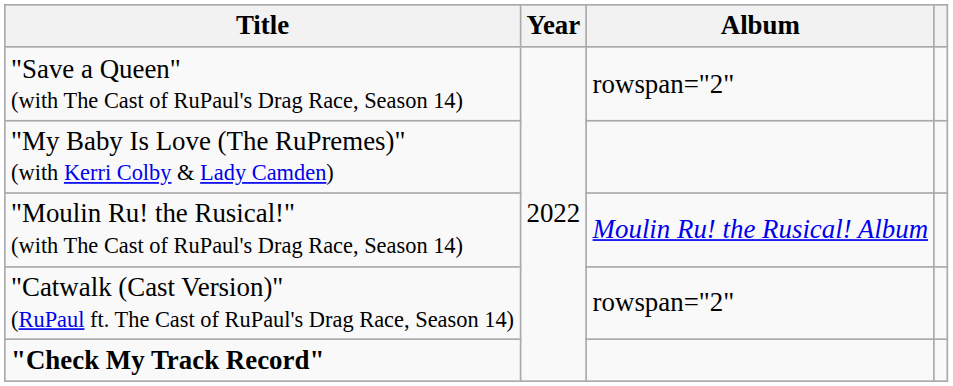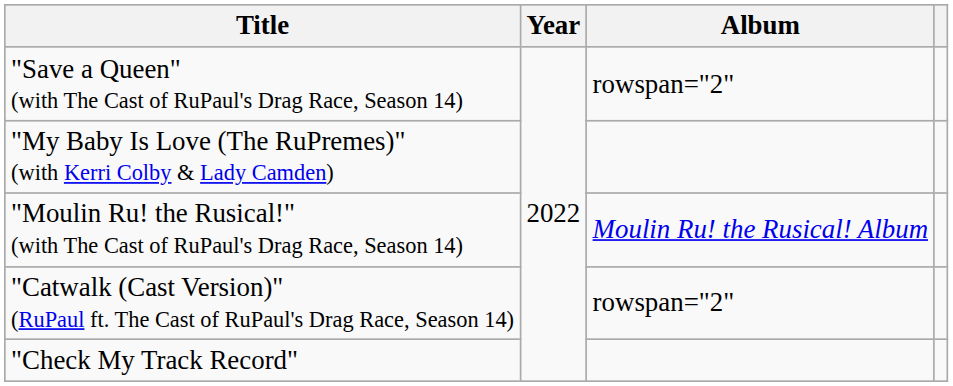(168, 359) bold -> (155, 359) normal
